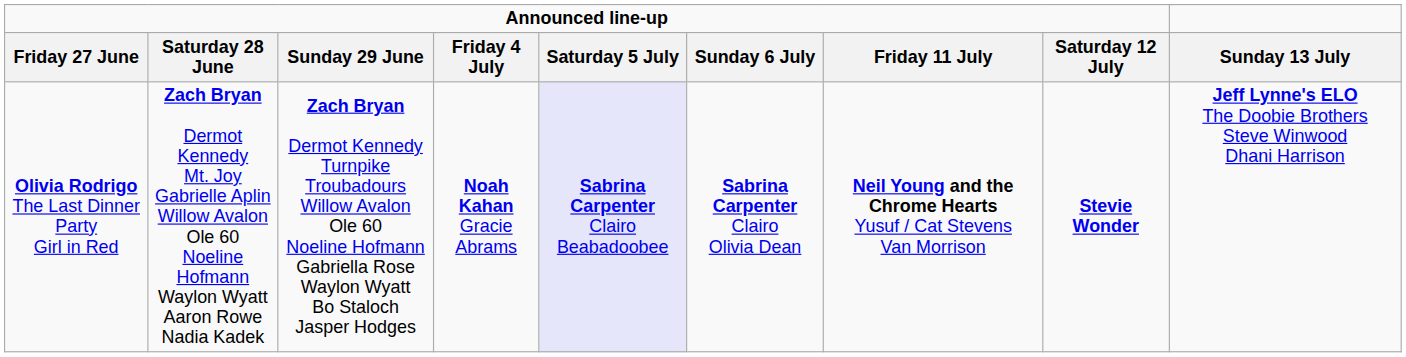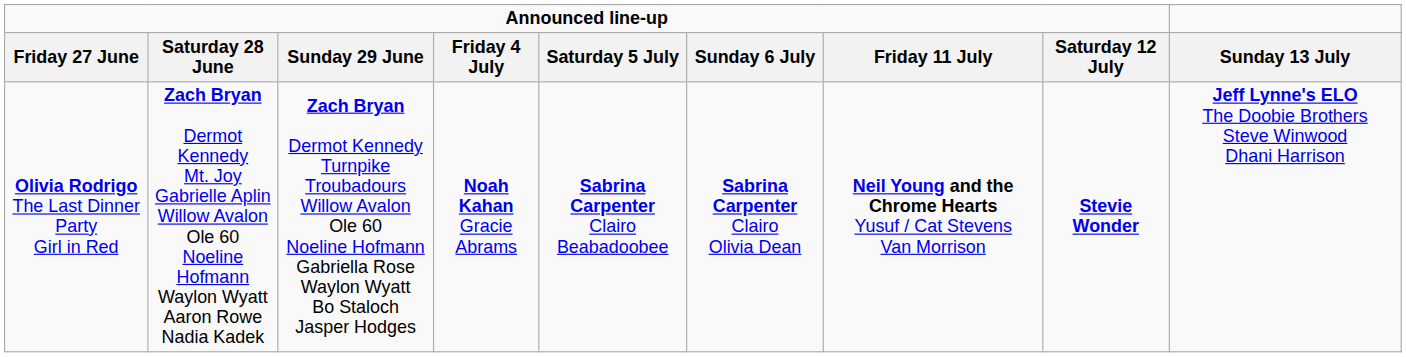(613, 216) lavender background -> (613, 216) no background
